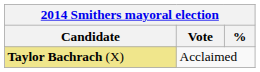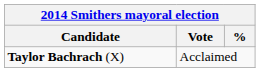(66, 57) khaki background -> (66, 57) no background
